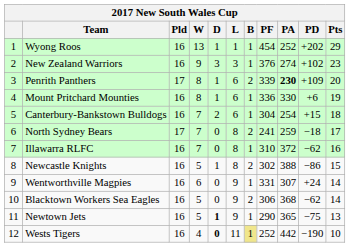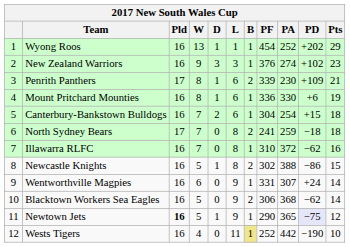(288, 81) bold -> (288, 81) normal
(335, 81) 20 -> (335, 81) 21
(335, 132) 17 -> (335, 132) 18
(179, 217) normal -> (179, 217) bold
(217, 217) bold -> (217, 217) normal
(312, 217) no background -> (312, 217) lavender background
(335, 217) 13 -> (335, 217) 12
(217, 234) bold -> (217, 234) normal
